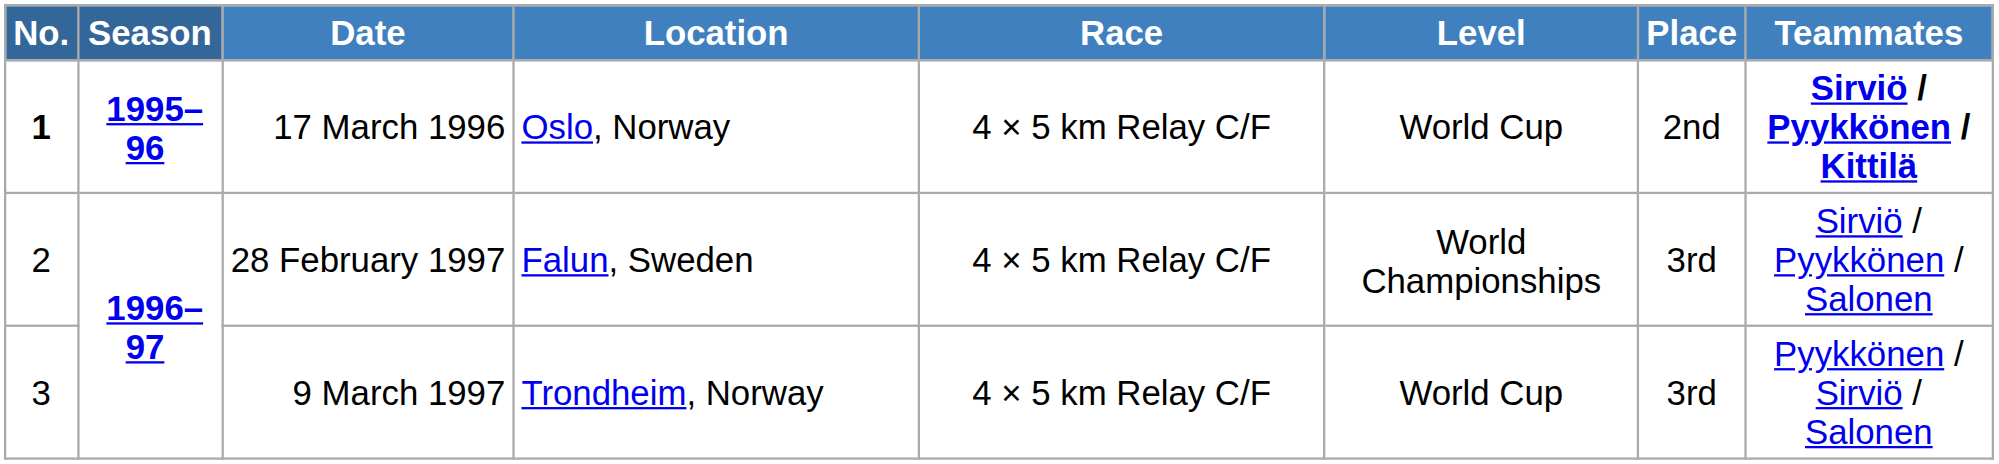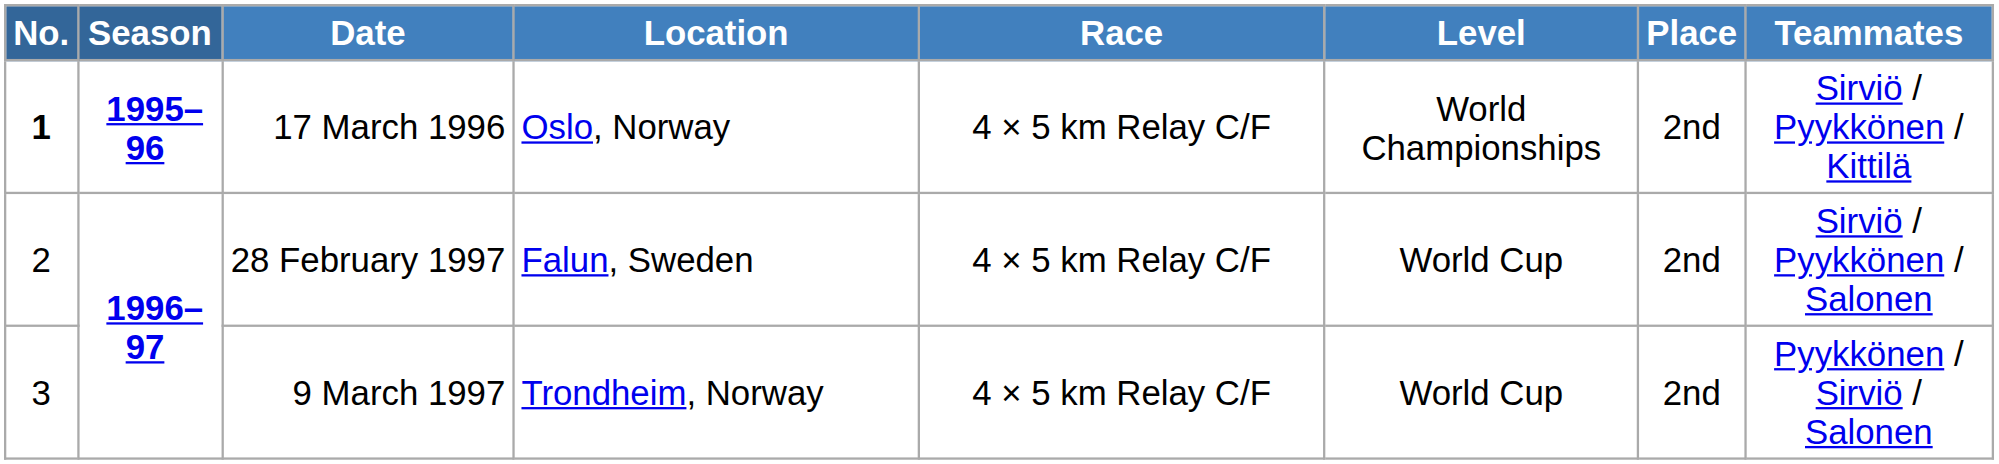(1481, 127) World Cup -> (1481, 127) World Championships
(1869, 127) bold -> (1869, 127) normal
(1481, 260) World Championships -> (1481, 260) World Cup
(1692, 260) 3rd -> (1692, 260) 2nd
(1692, 393) 3rd -> (1692, 393) 2nd
